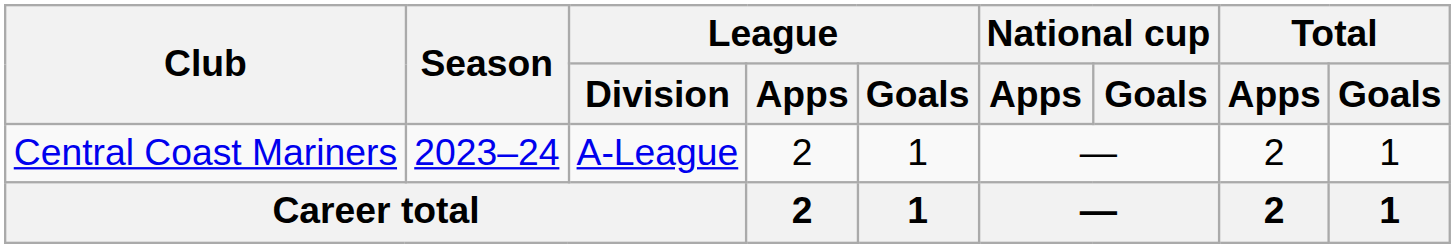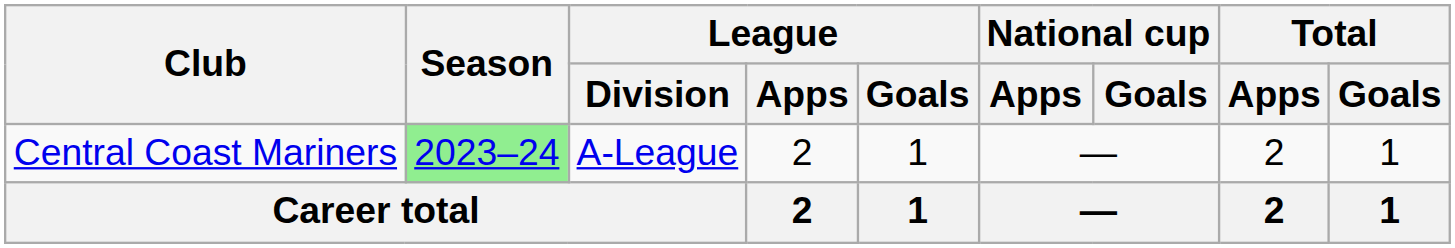(487, 152) no background -> (487, 152) lightgreen background
